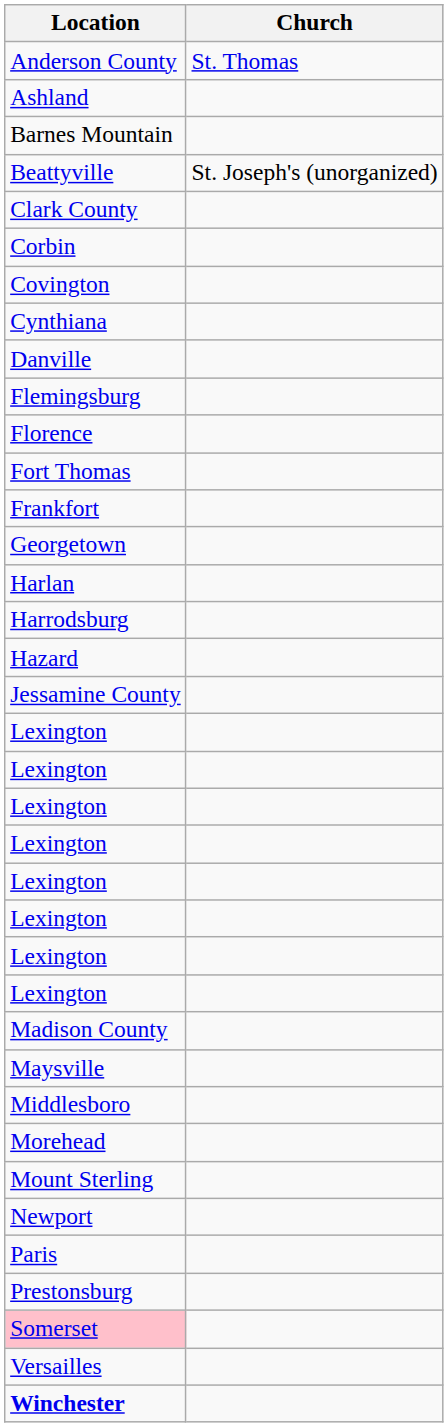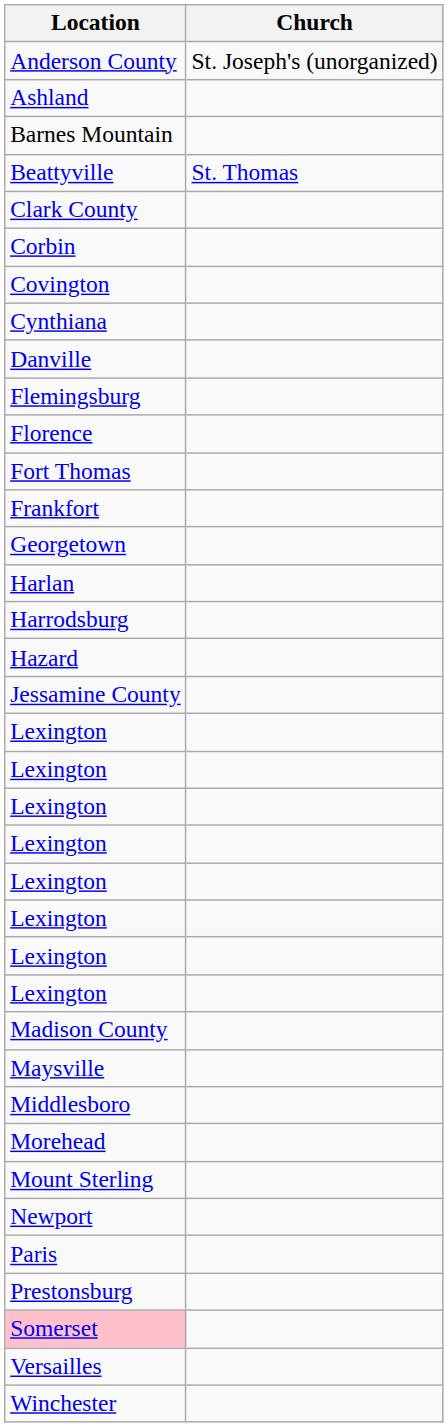(245, 60) St. Thomas -> (315, 60) St. Joseph's (unorganized)
(315, 172) St. Joseph's (unorganized) -> (245, 172) St. Thomas
(67, 1403) bold -> (63, 1403) normal
